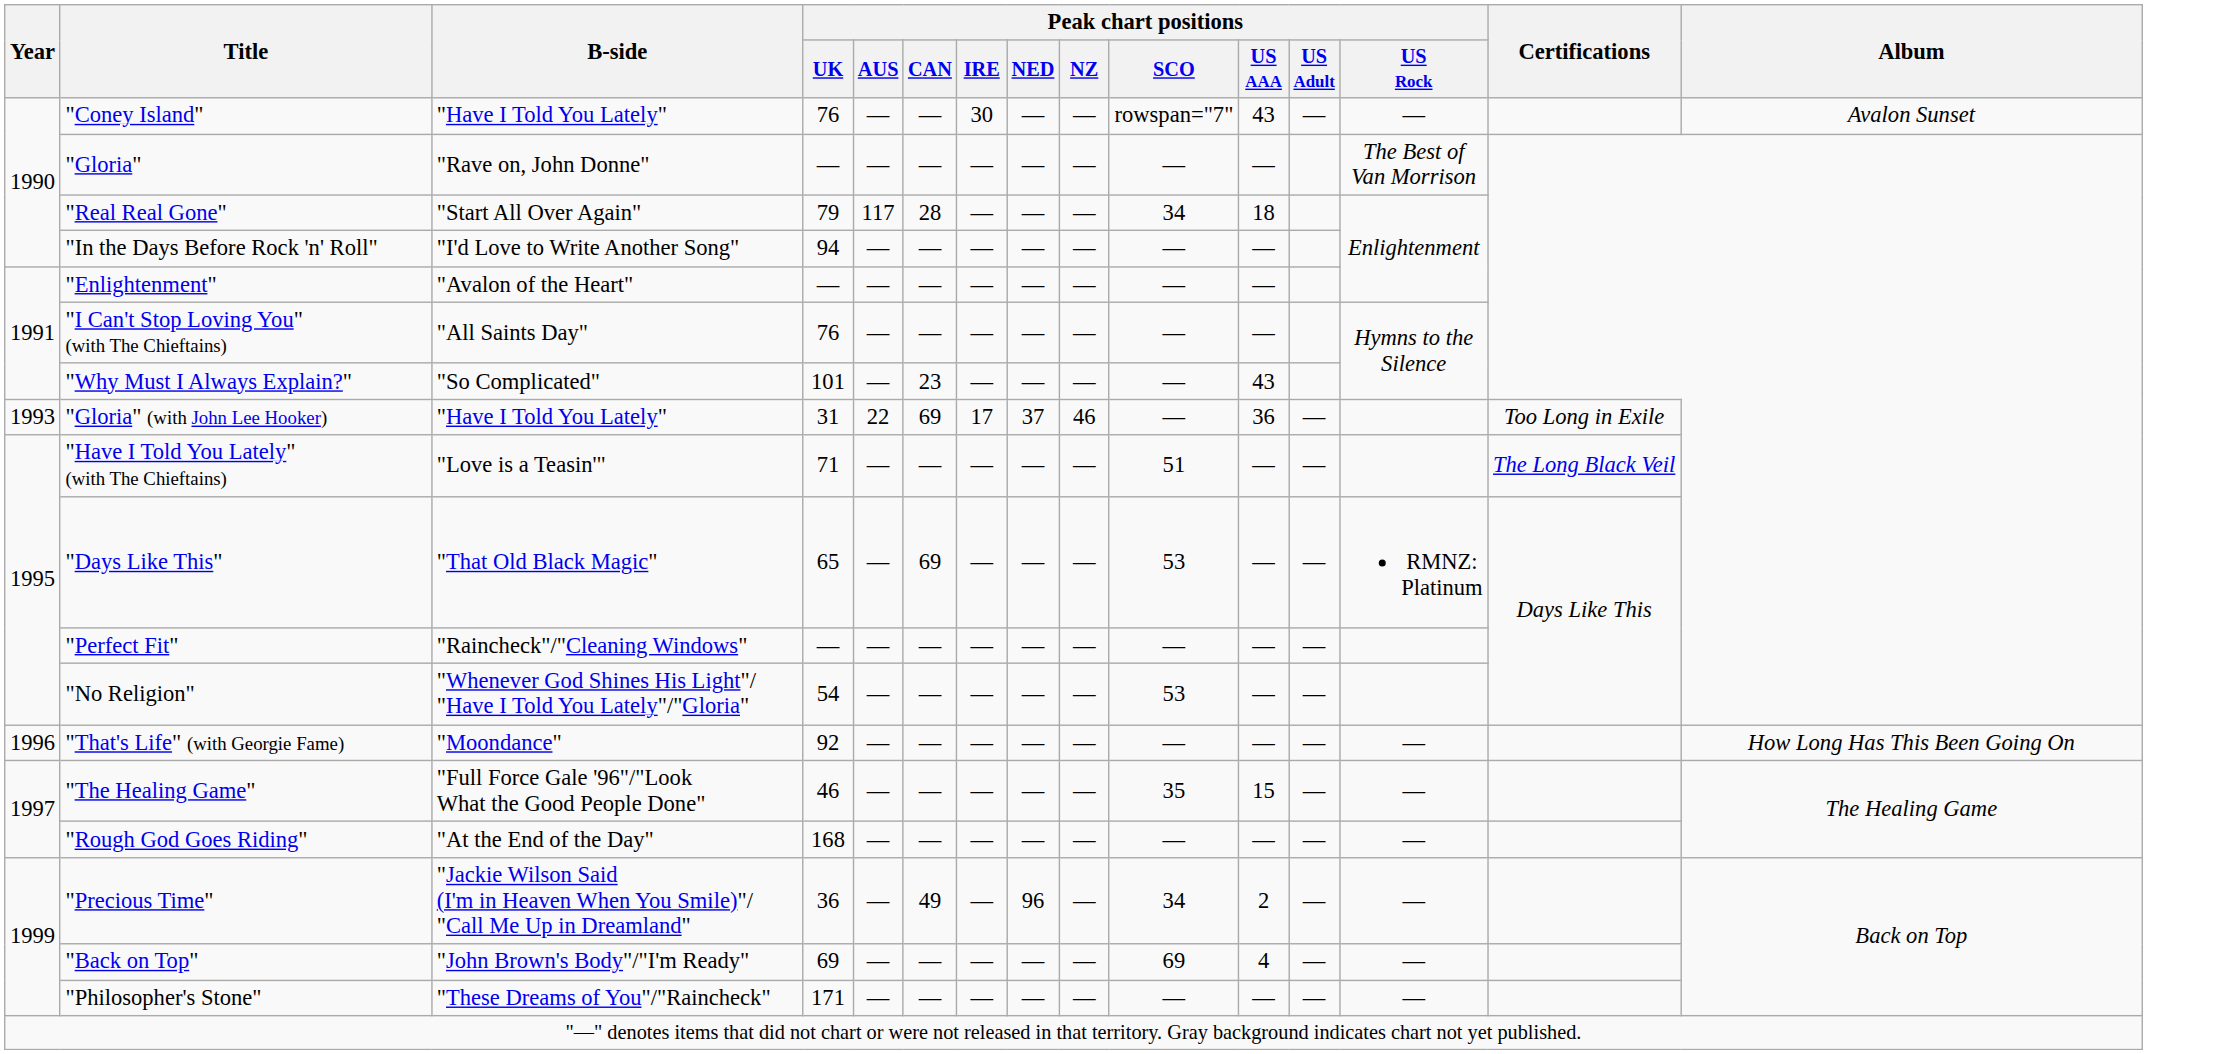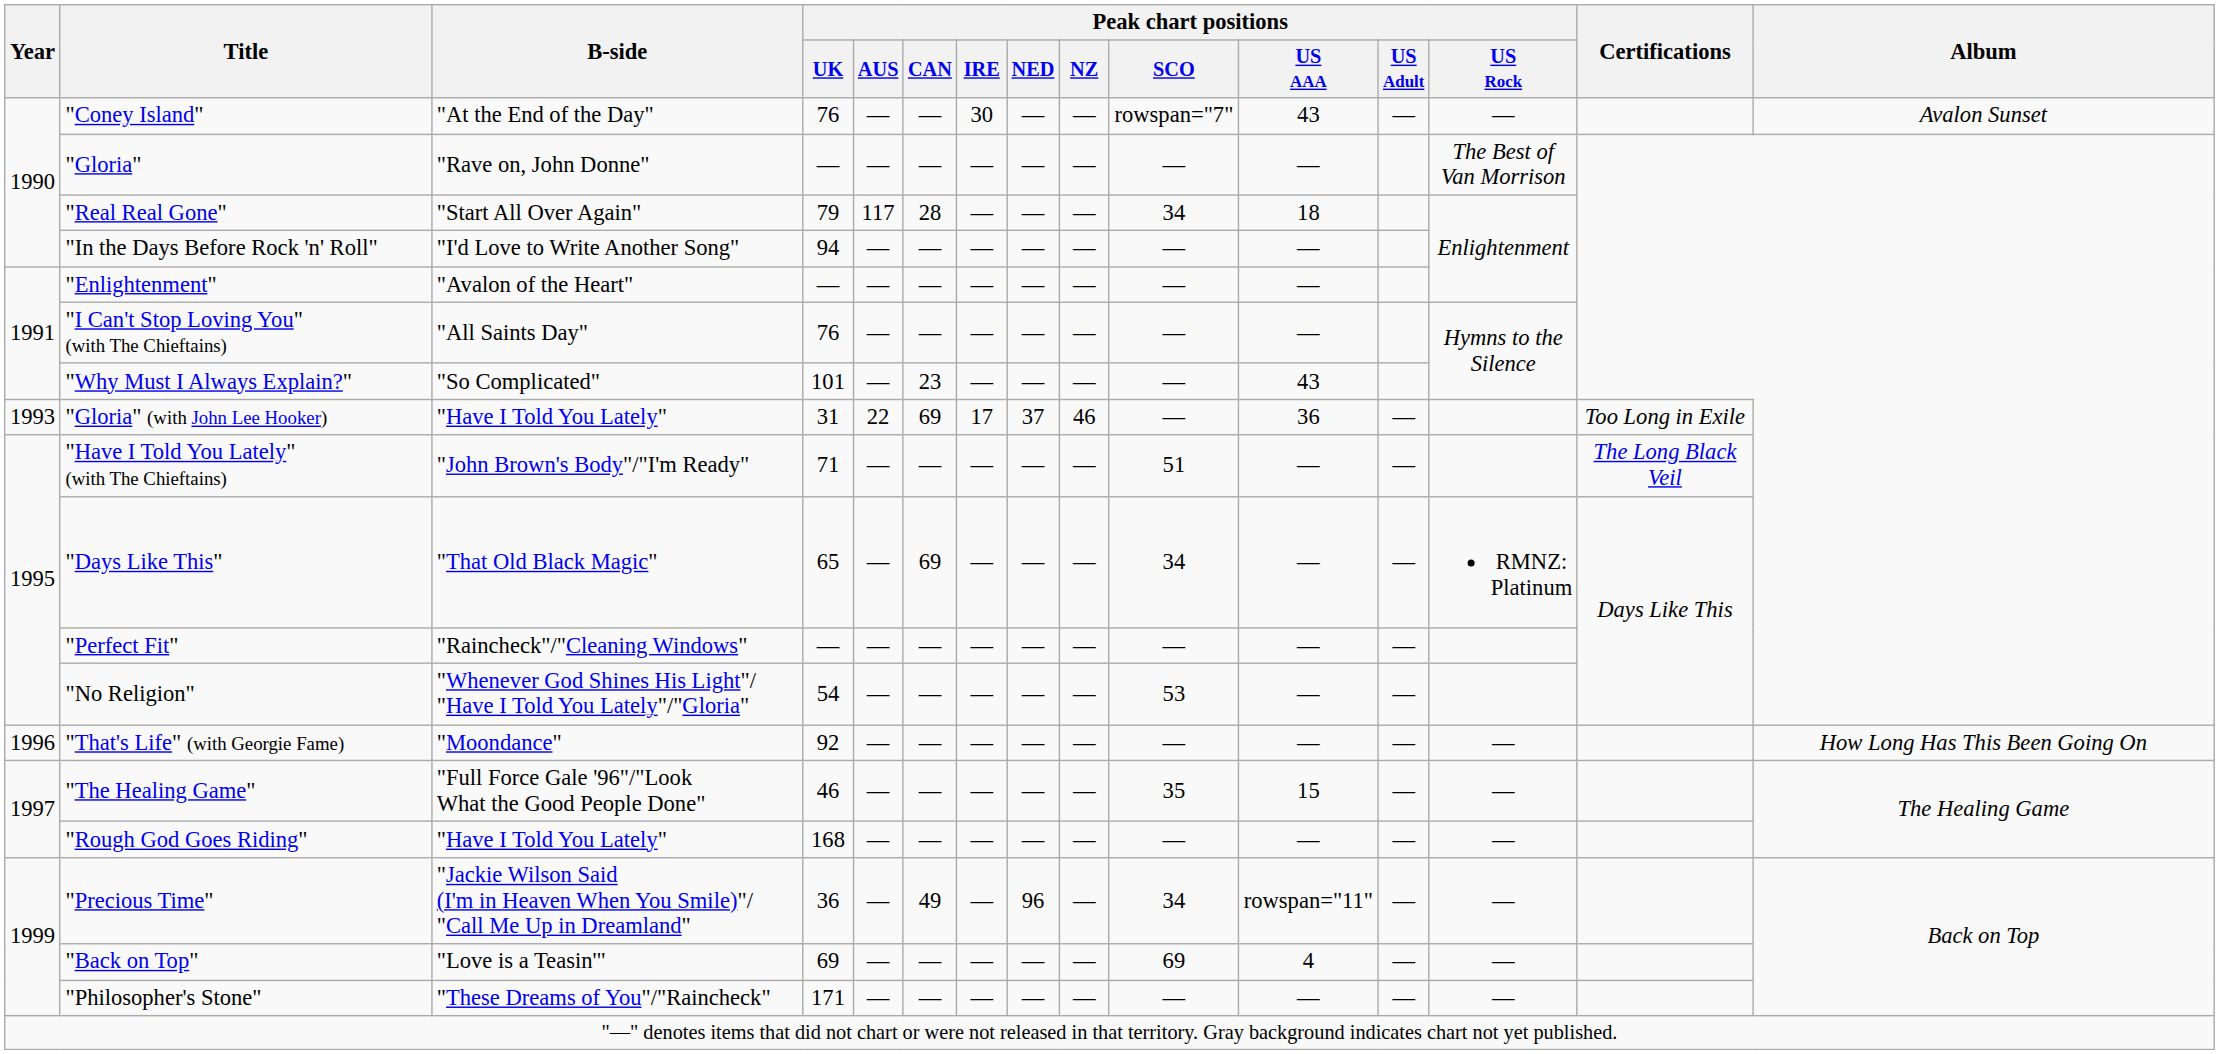(552, 115) "Have I Told You Lately" -> (545, 115) "At the End of the Day"
(521, 465) "Love is a Teasin'" -> (593, 465) "John Brown's Body"/"I'm Ready"
(1174, 561) 53 -> (1174, 561) 34
(545, 839) "At the End of the Day" -> (552, 839) "Have I Told You Lately"
(1264, 900) 2 -> (1308, 900) rowspan="11"
(593, 961) "John Brown's Body"/"I'm Ready" -> (521, 961) "Love is a Teasin'"
